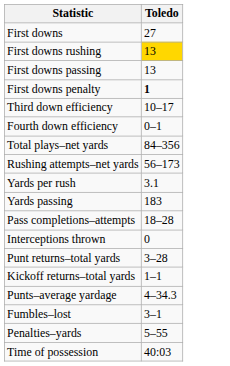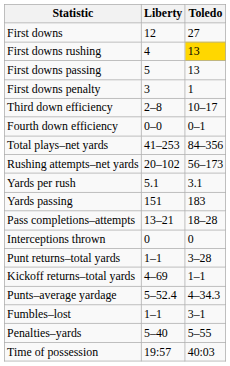+ column: (163, 13)
(147, 88) bold -> (191, 88) normal
